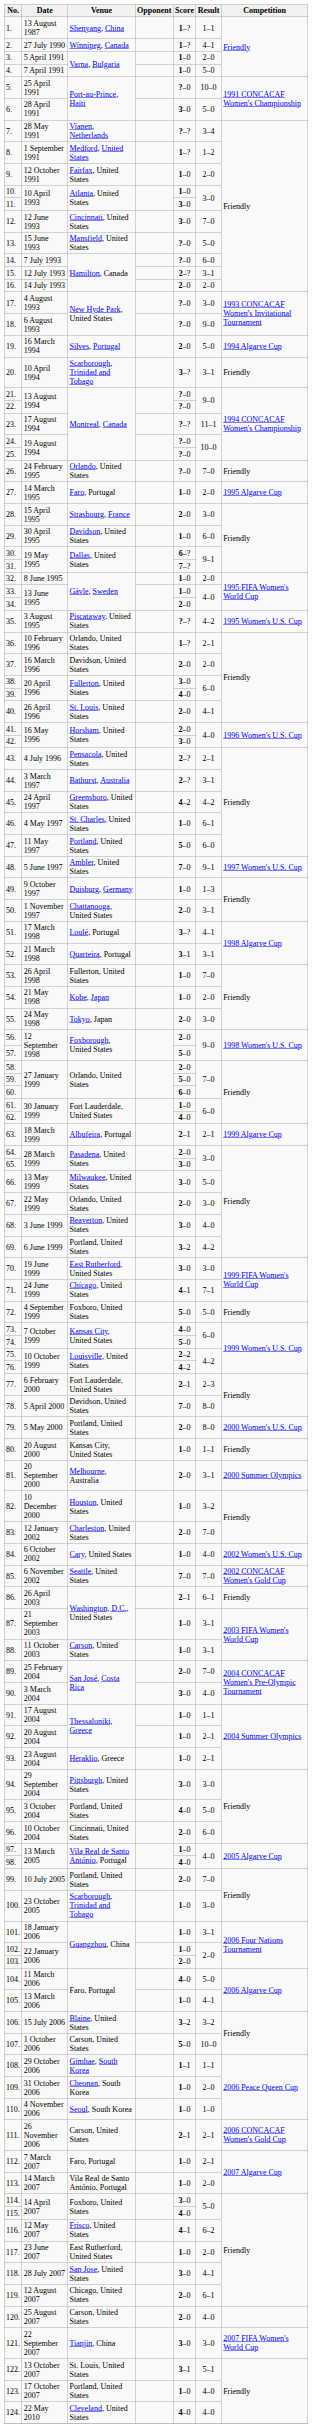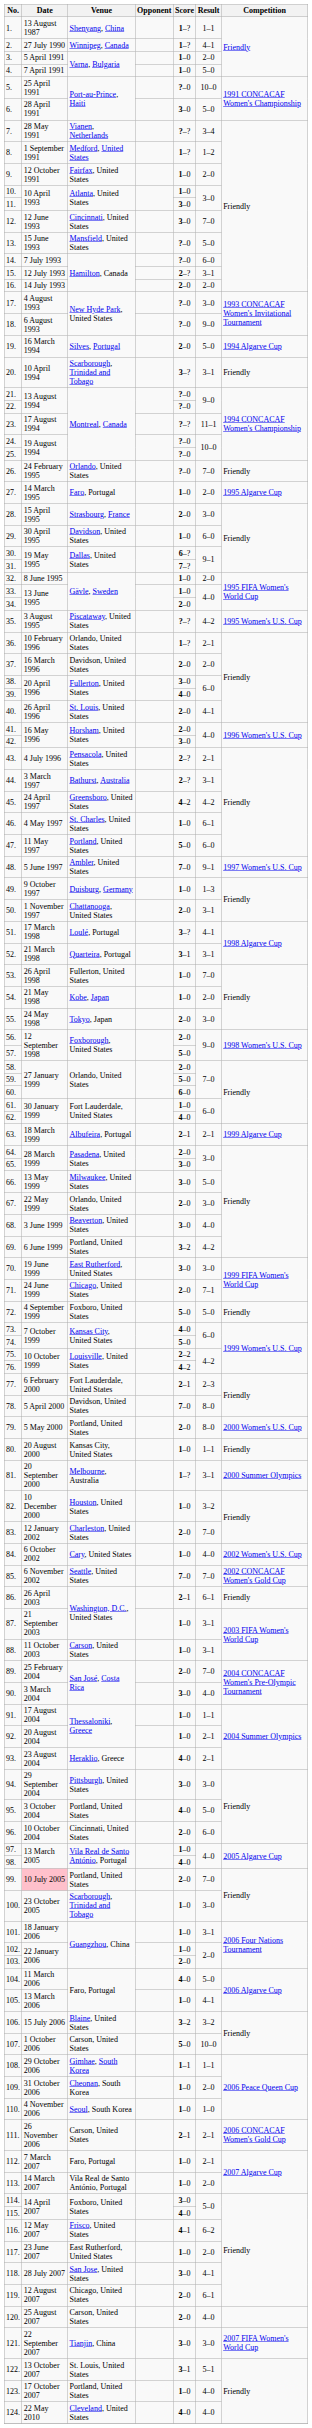(185, 1290) 4–1 -> (185, 1290) 2–0
(185, 1475) 2–0 -> (185, 1475) 1–?
(185, 1758) 1–0 -> (185, 1758) 4–0
(44, 1879) no background -> (44, 1879) pink background
